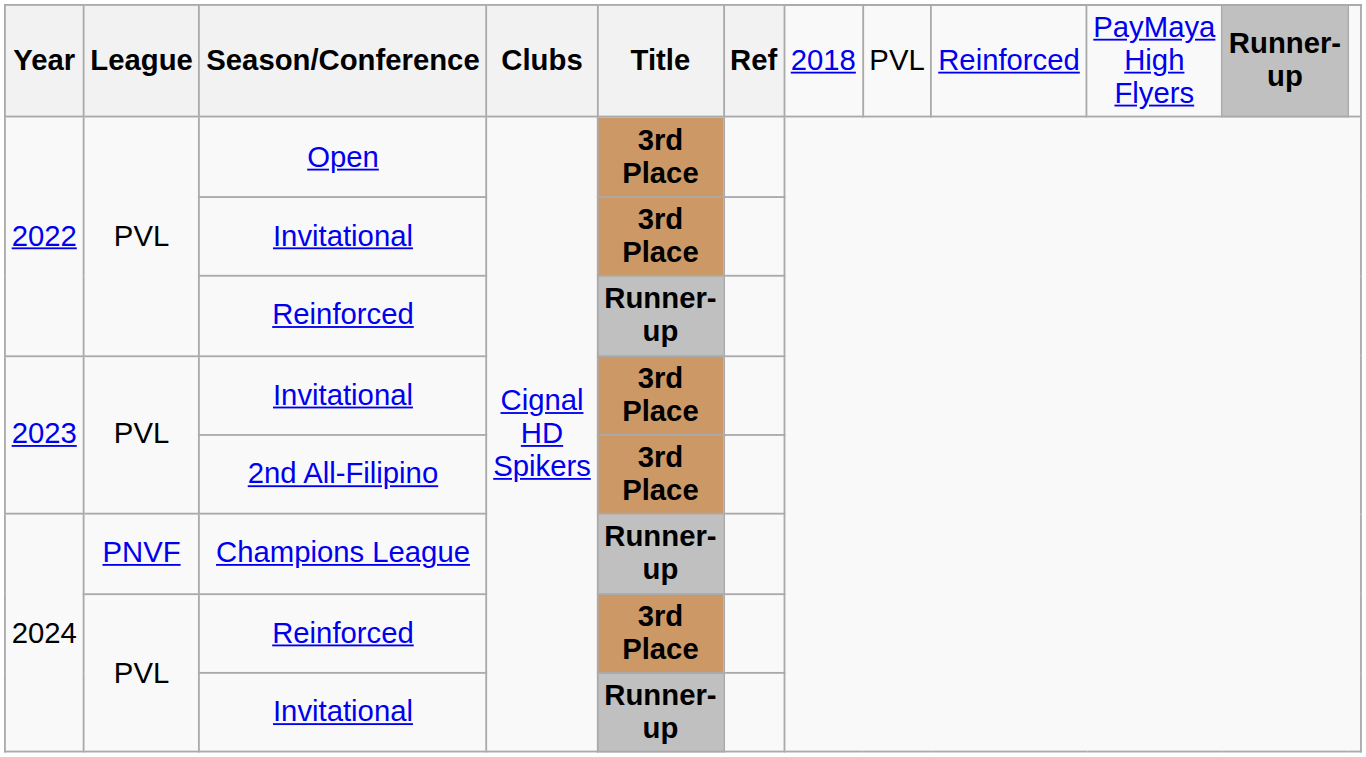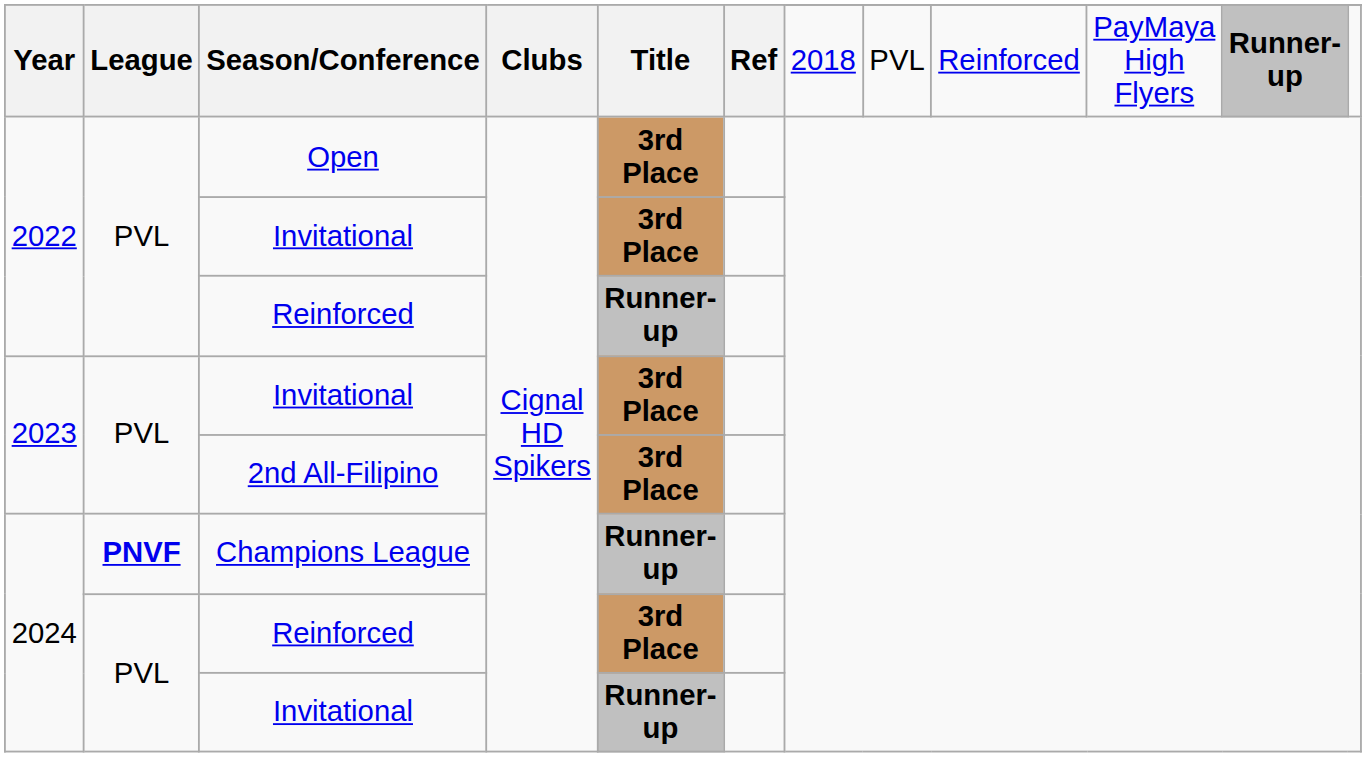(142, 553) normal -> (142, 553) bold
